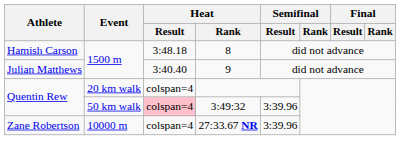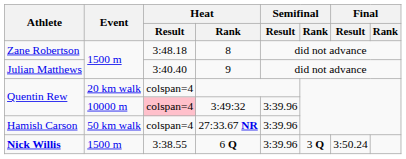(42, 50) Hamish Carson -> (43, 50) Zane Robertson
(114, 107) 50 km walk -> (107, 107) 10000 m
(43, 125) Zane Robertson -> (42, 125) Hamish Carson
(107, 125) 10000 m -> (114, 125) 50 km walk
+ row: (228, 144)
